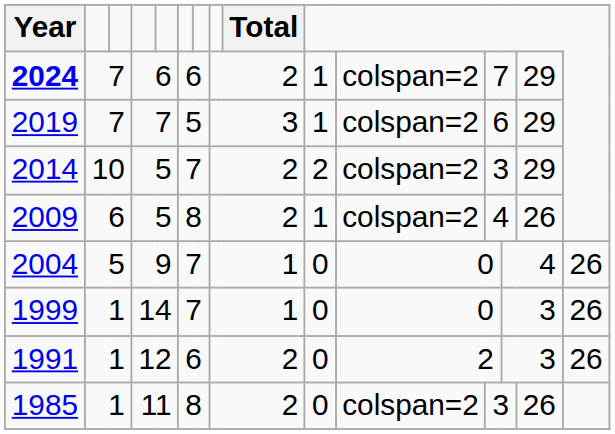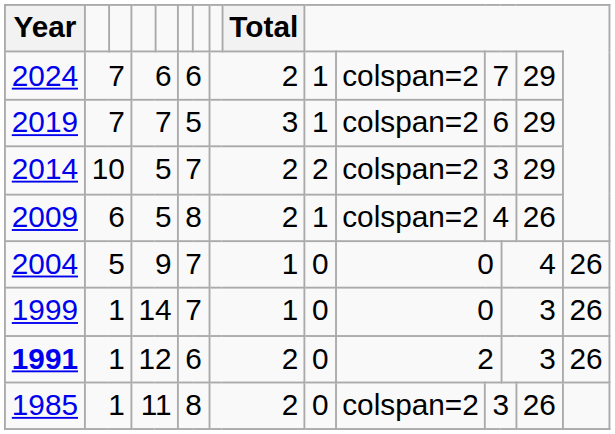(45, 75) bold -> (45, 75) normal
(45, 358) normal -> (45, 358) bold
